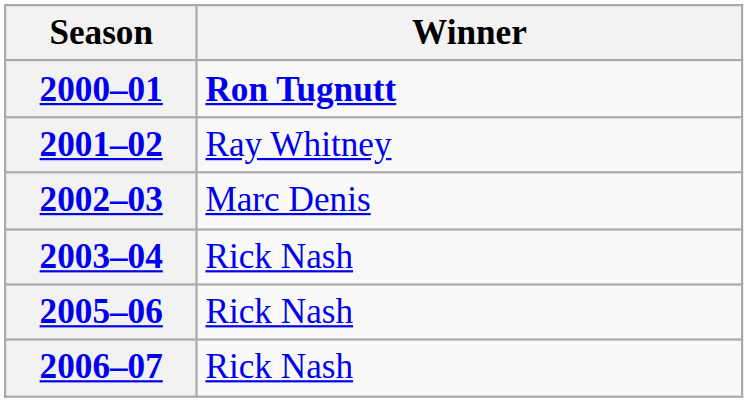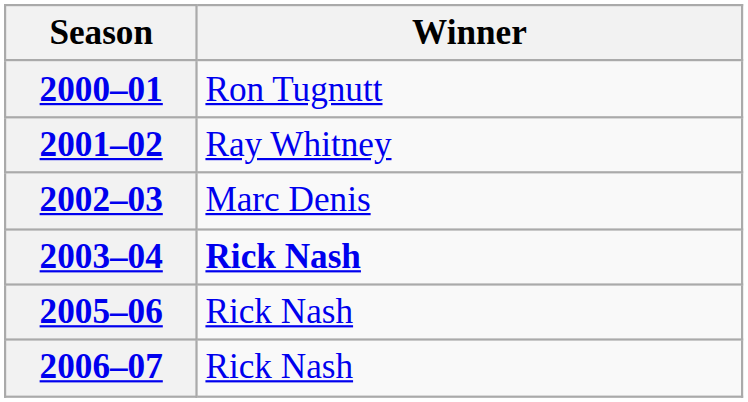(301, 88) bold -> (294, 88) normal
(279, 255) normal -> (283, 255) bold
